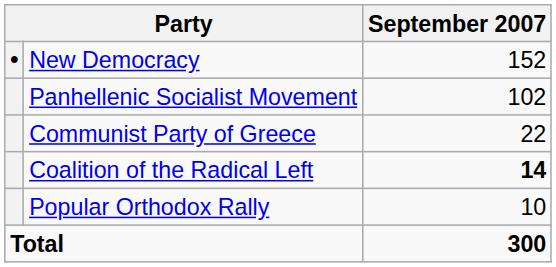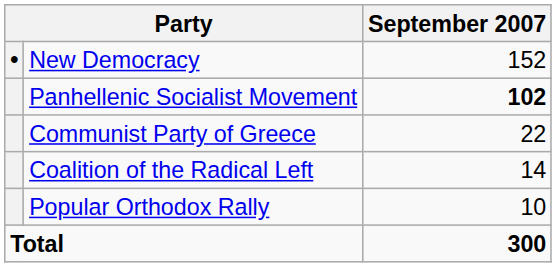(527, 97) normal -> (527, 97) bold
(533, 171) bold -> (533, 171) normal
